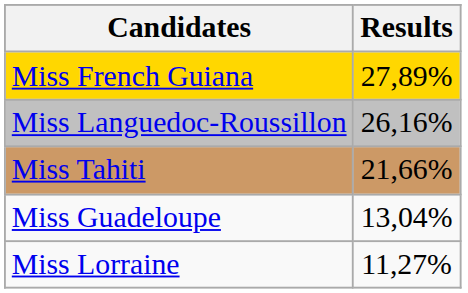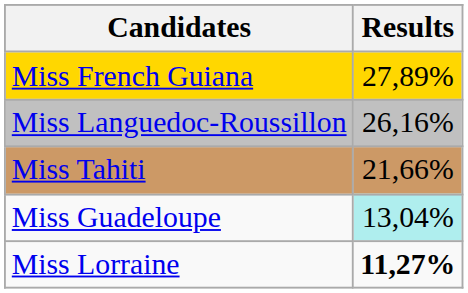(407, 216) no background -> (408, 216) paleturquoise background
(407, 264) normal -> (408, 264) bold
